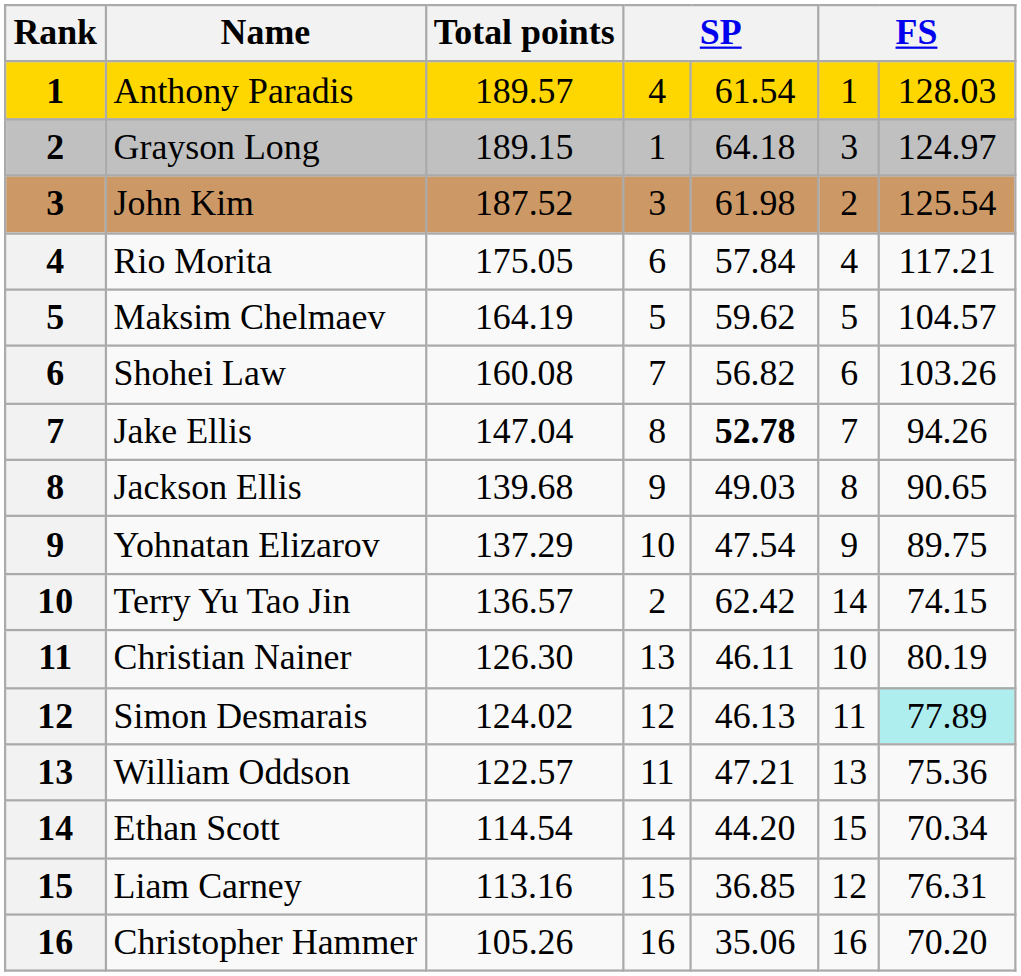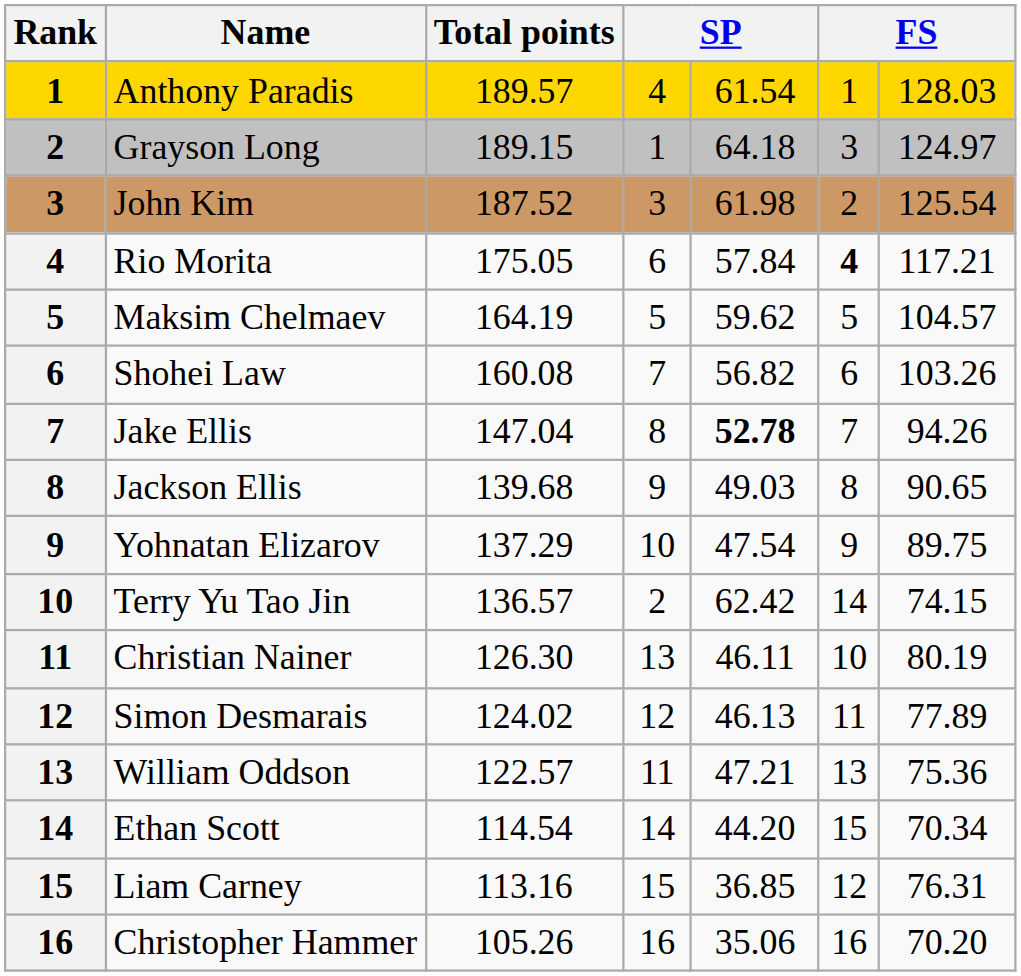(849, 260) normal -> (849, 260) bold
(947, 714) paleturquoise background -> (947, 714) no background
